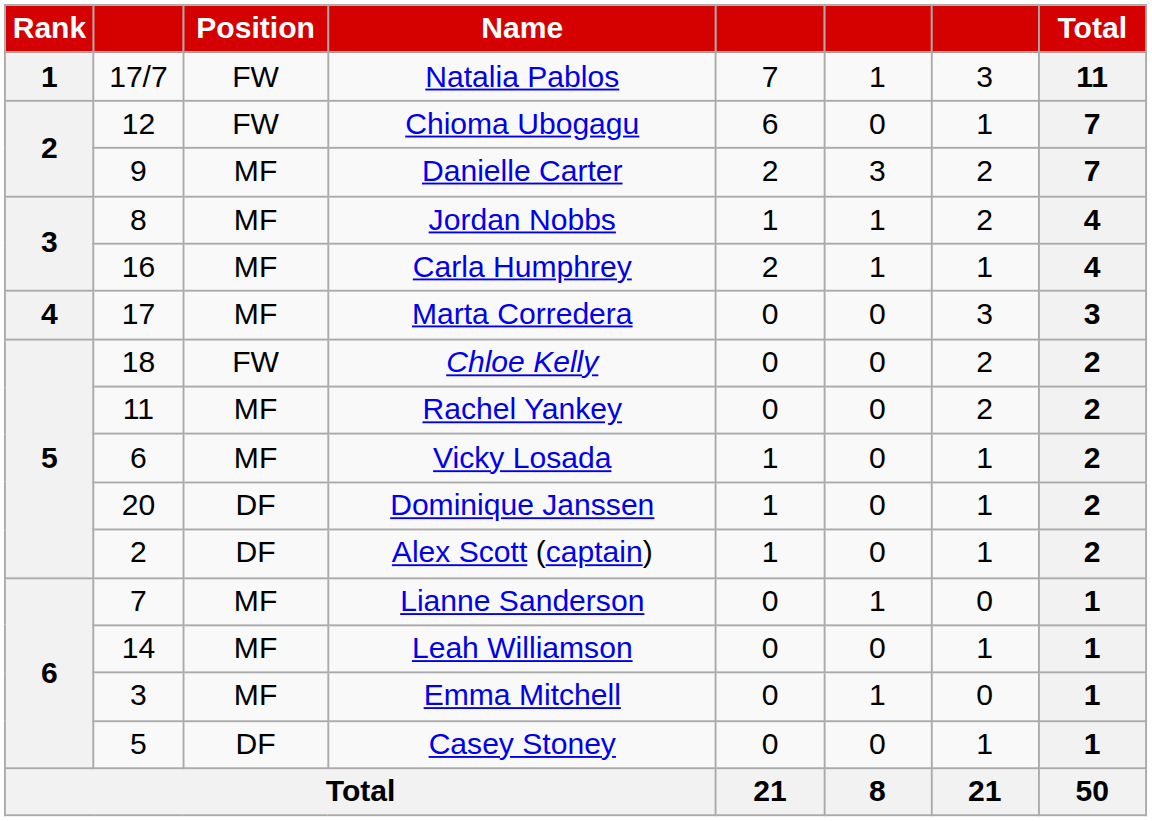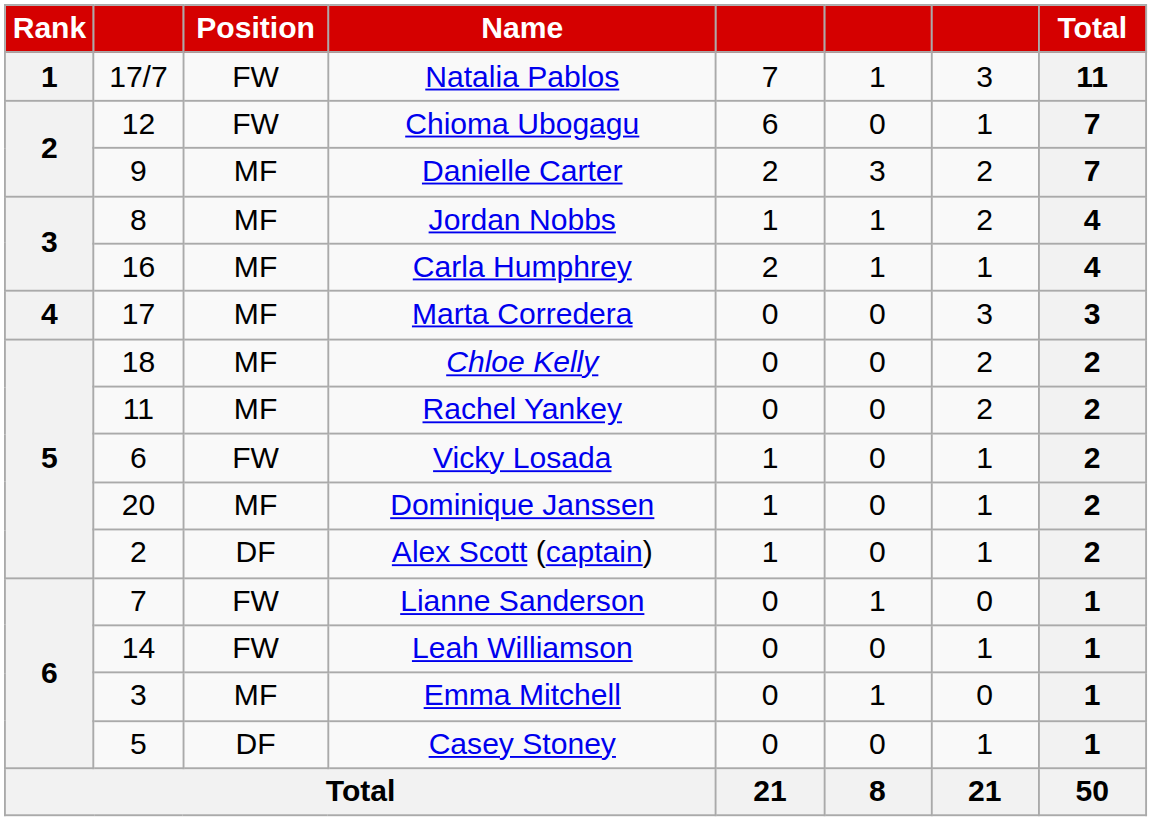(256, 362) FW -> (256, 362) MF
(256, 457) MF -> (256, 457) FW
(256, 505) DF -> (256, 505) MF
(256, 600) MF -> (256, 600) FW
(256, 648) MF -> (256, 648) FW
